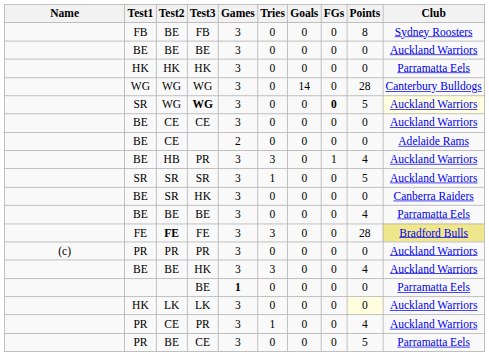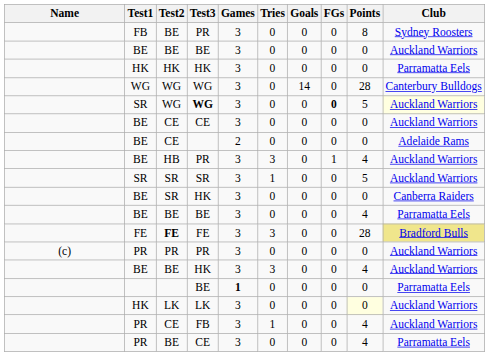(203, 31) FB -> (203, 31) PR
(203, 324) PR -> (203, 324) FB
(365, 342) 5 -> (365, 342) 4
